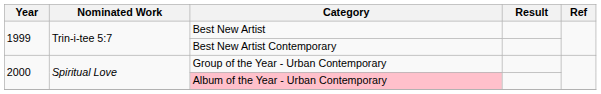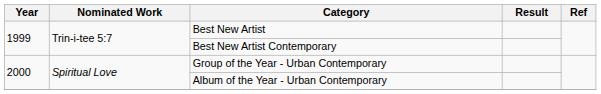(290, 81) pink background -> (290, 81) no background
